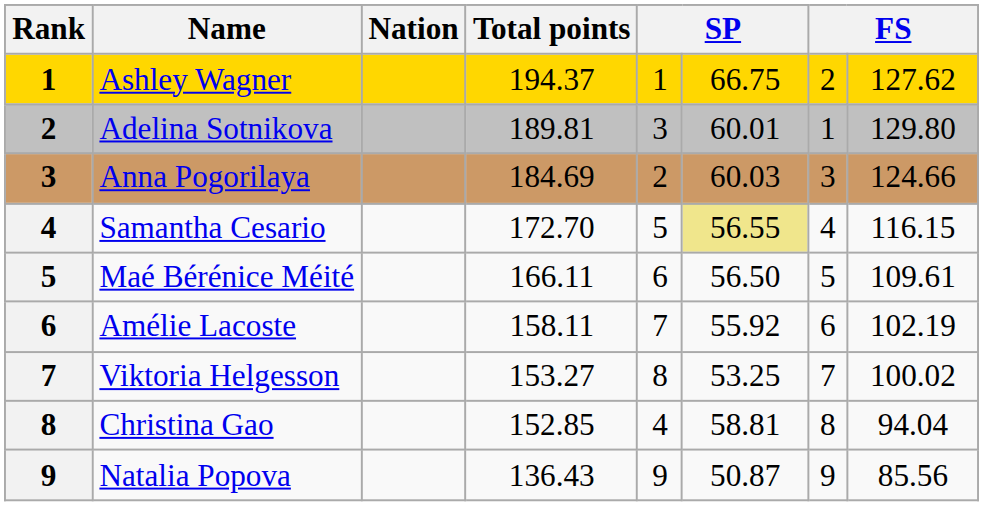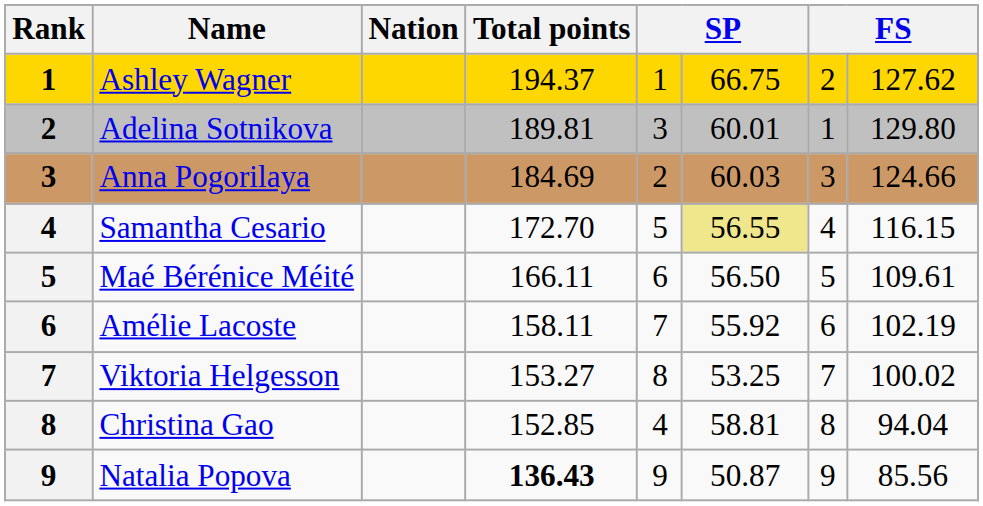(552, 474) normal -> (552, 474) bold
